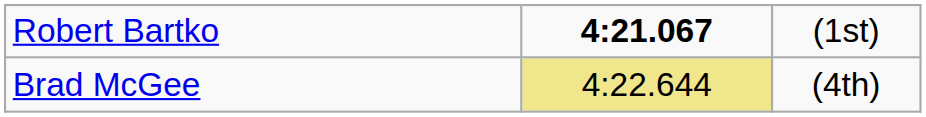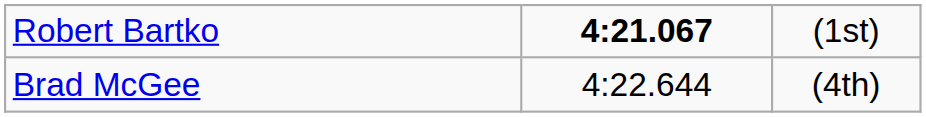(647, 84) khaki background -> (647, 84) no background
